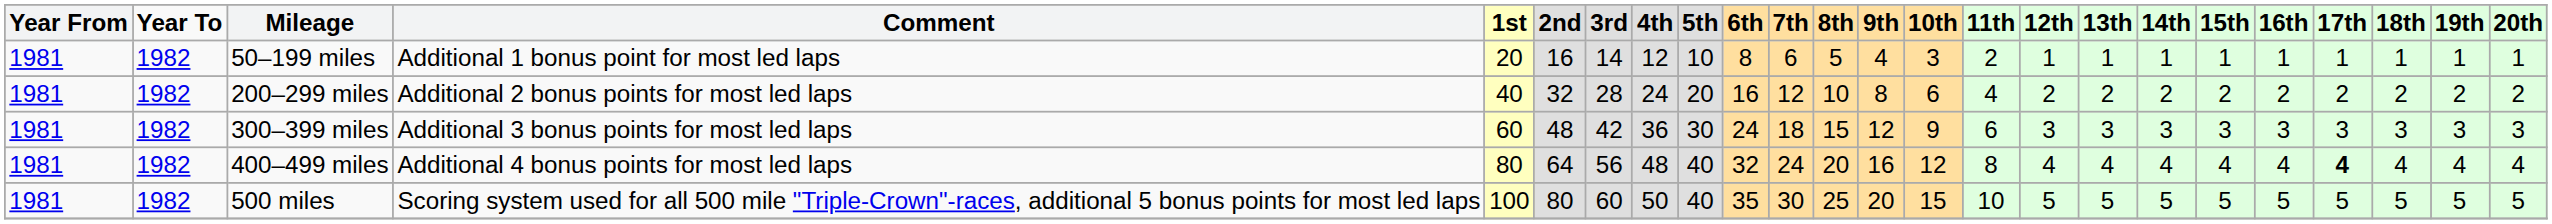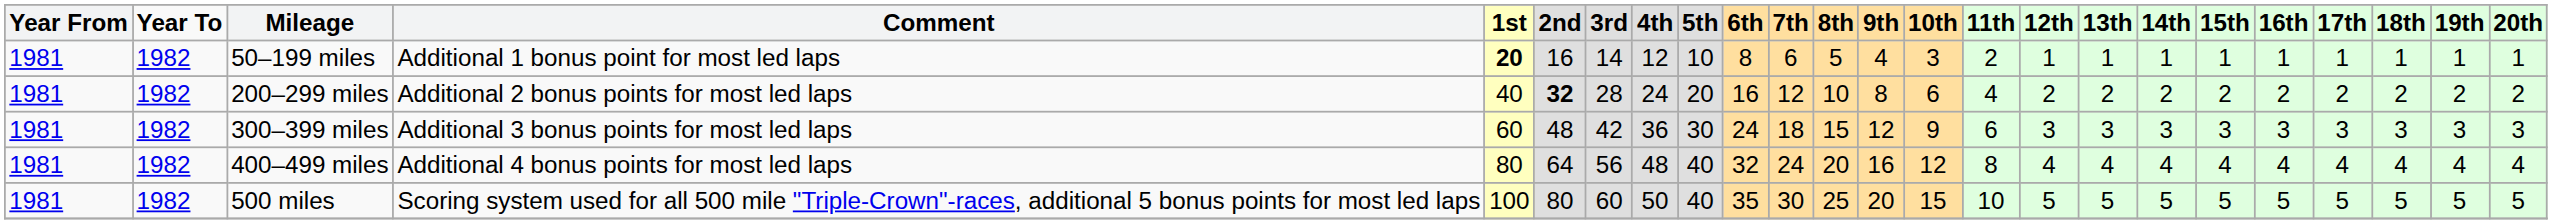(1509, 58) normal -> (1509, 58) bold
(1560, 94) normal -> (1560, 94) bold
(2342, 165) bold -> (2342, 165) normal
